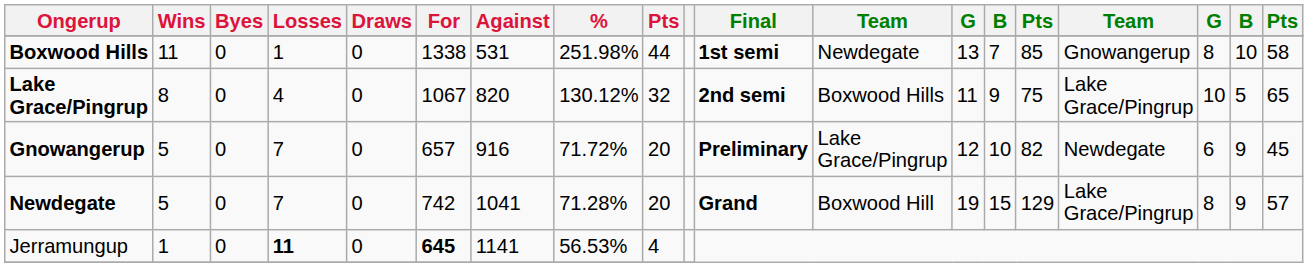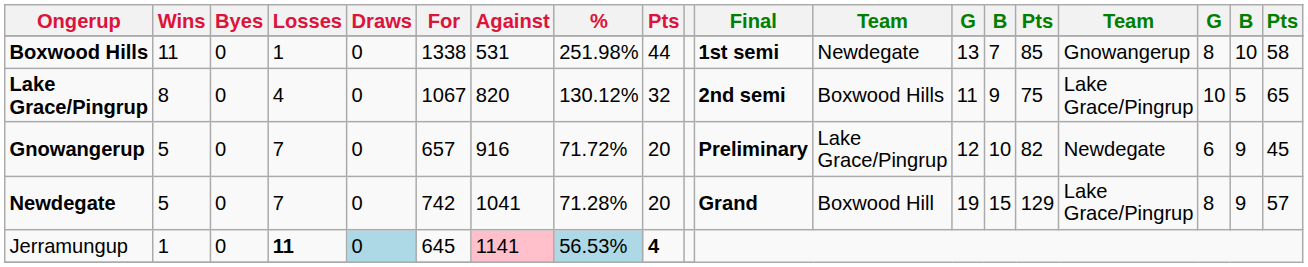(357, 245) no background -> (357, 245) lightblue background
(438, 245) bold -> (438, 245) normal
(497, 245) no background -> (497, 245) pink background
(593, 245) no background -> (593, 245) lightblue background
(654, 245) normal -> (654, 245) bold
